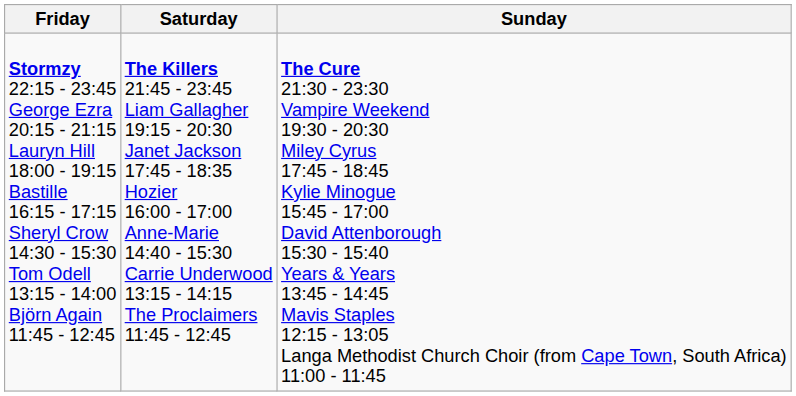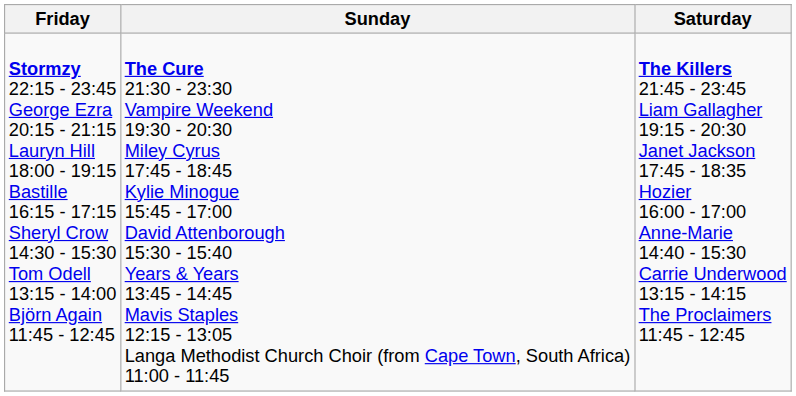columns swapped: (199, 18) <-> (534, 18)
